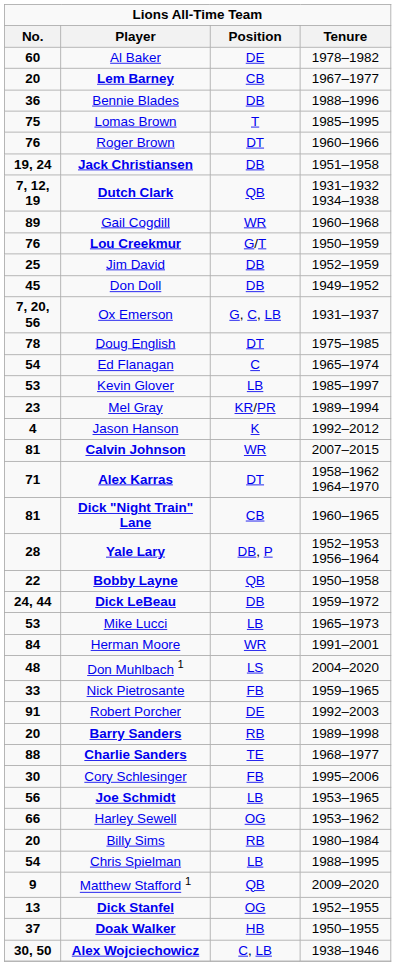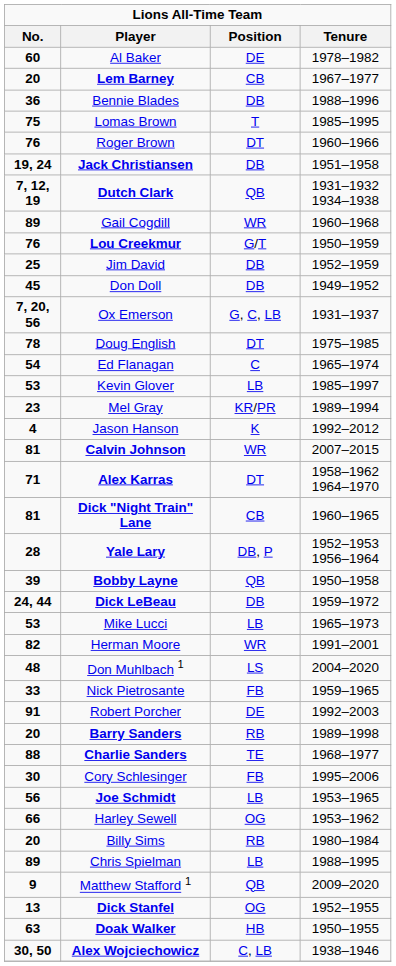(33, 581) 22 -> (33, 581) 39
(33, 644) 84 -> (33, 644) 82
(33, 861) 54 -> (33, 861) 89
(33, 929) 37 -> (33, 929) 63
